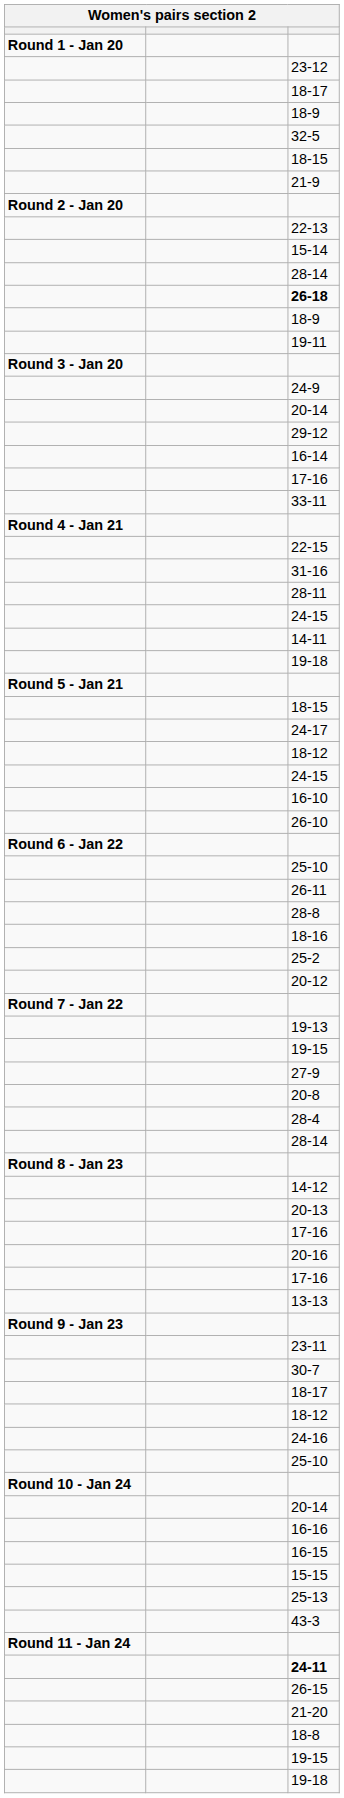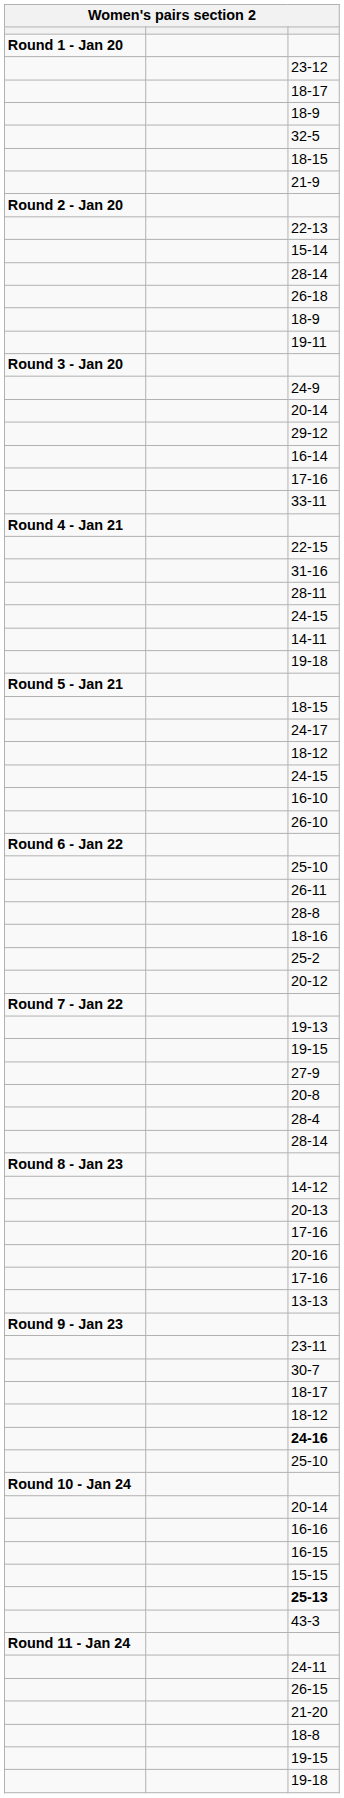(309, 296) bold -> (309, 296) normal
(309, 1438) normal -> (309, 1438) bold
(309, 1598) normal -> (309, 1598) bold
(309, 1666) bold -> (309, 1666) normal
